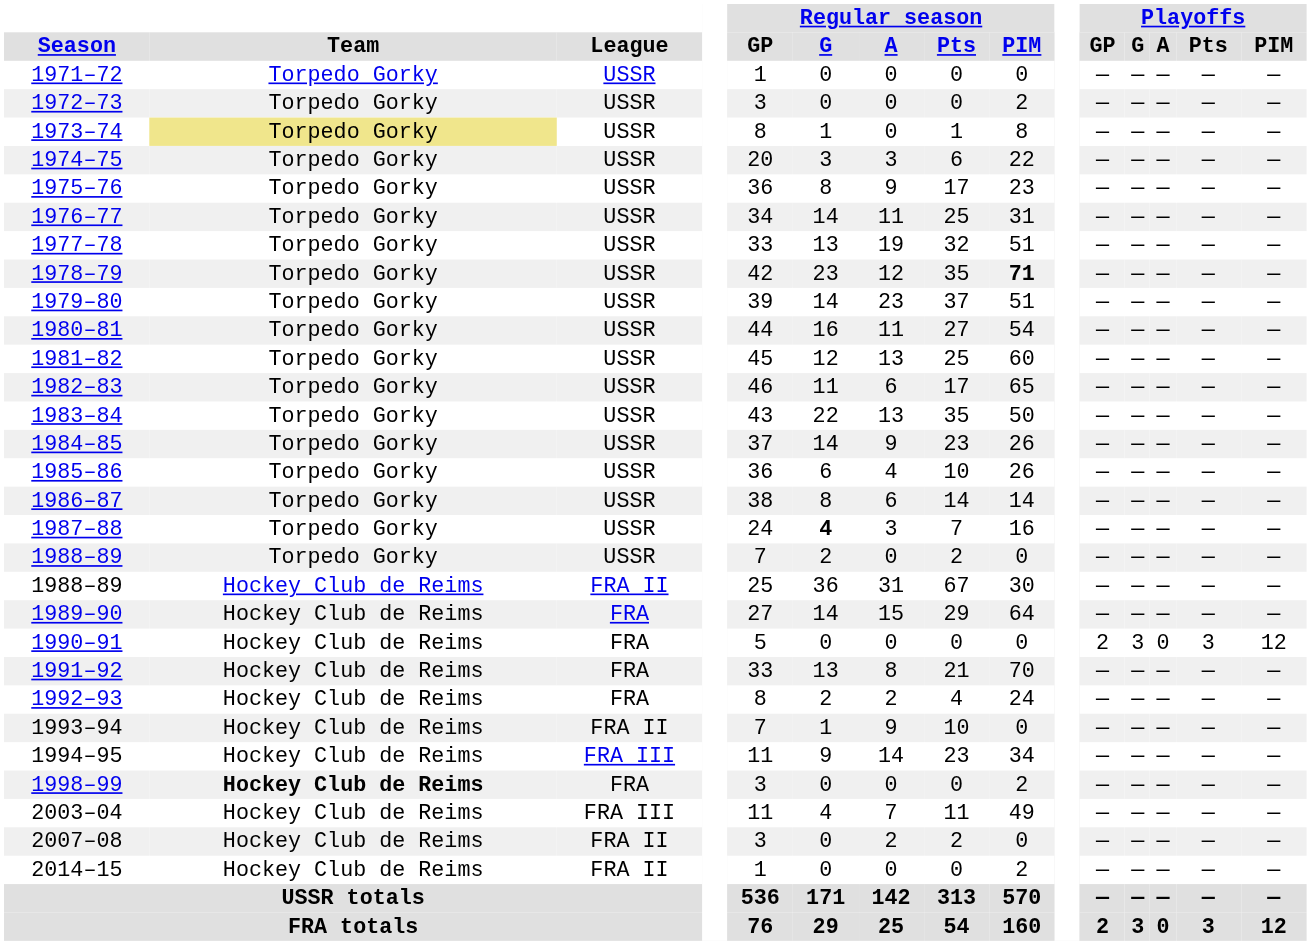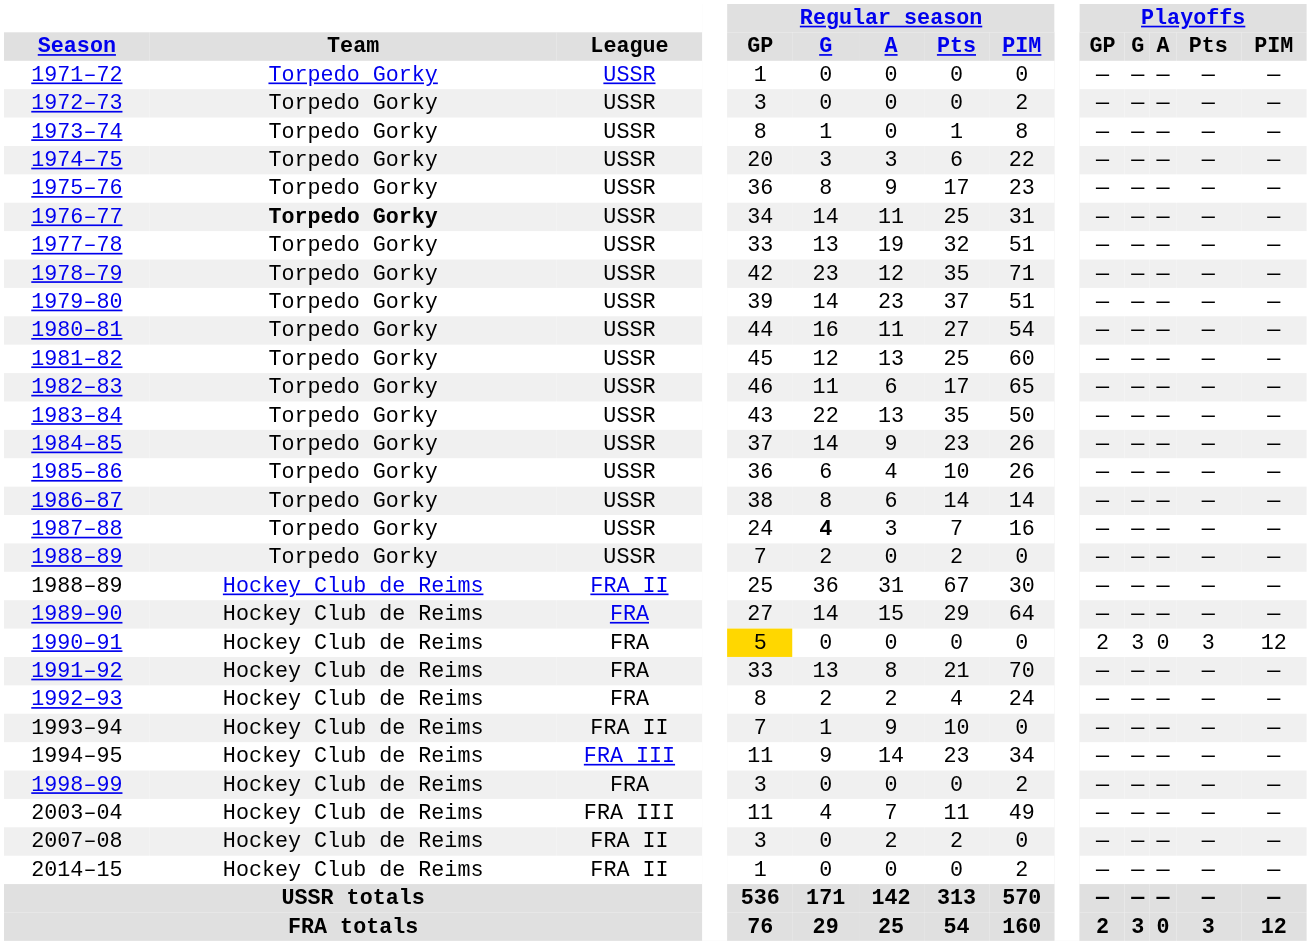(353, 132) khaki background -> (353, 132) no background
(353, 217) normal -> (353, 217) bold
(1022, 274) bold -> (1022, 274) normal
(760, 643) no background -> (760, 643) gold background
(353, 785) bold -> (353, 785) normal
